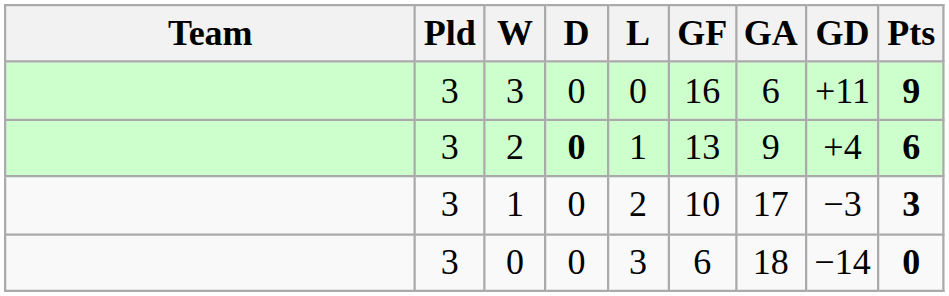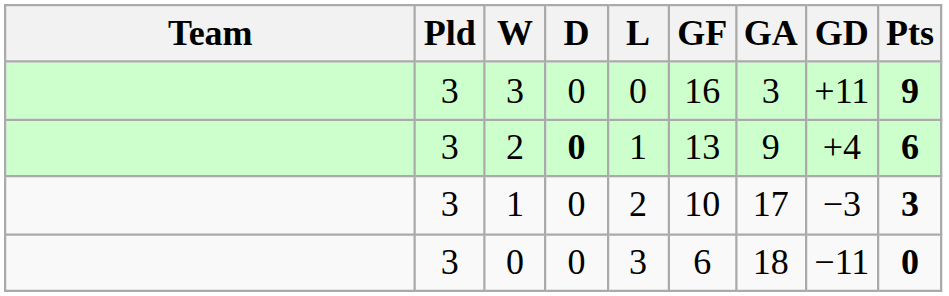(771, 90) 6 -> (771, 90) 3
(843, 261) −14 -> (842, 261) −11
